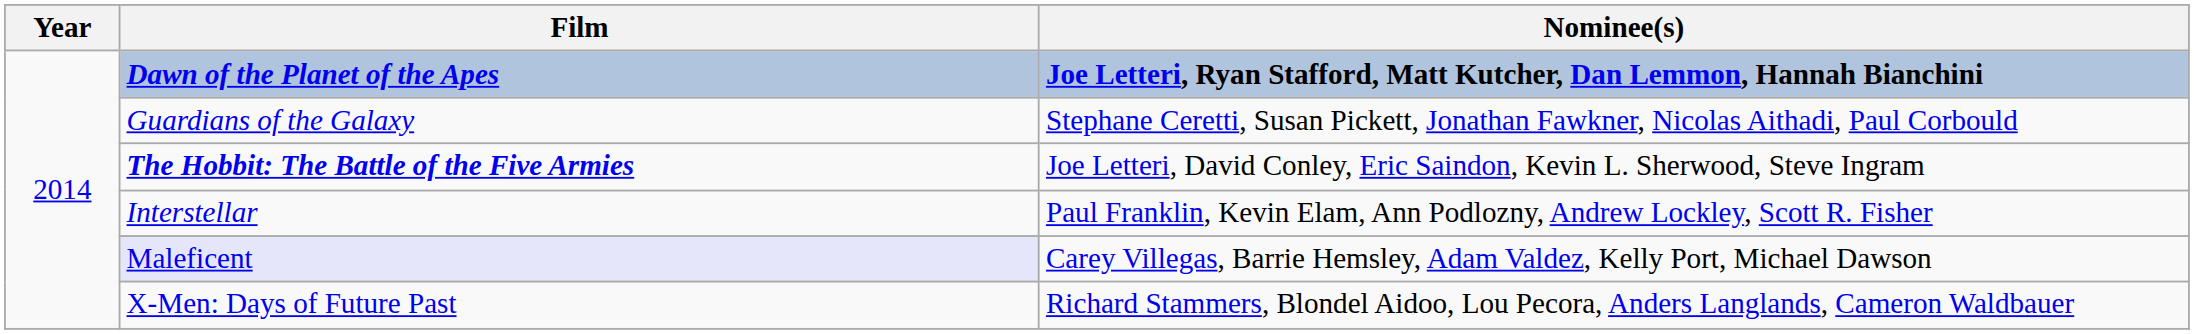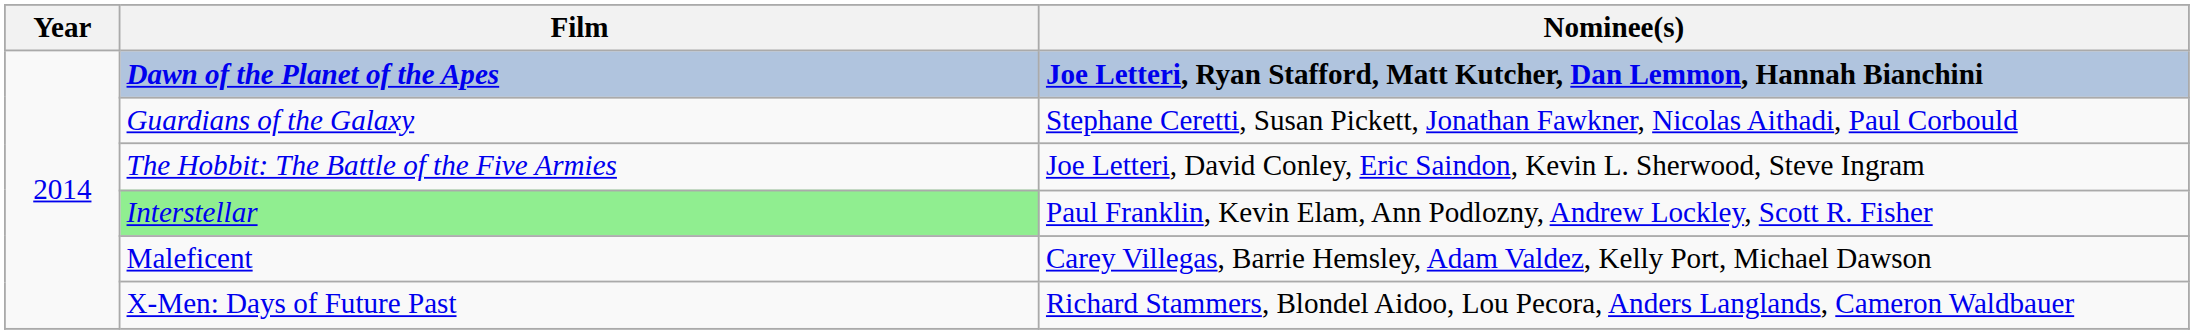(380, 166) bold -> (372, 166) normal
(192, 212) no background -> (192, 212) lightgreen background
(190, 258) lavender background -> (190, 258) no background
